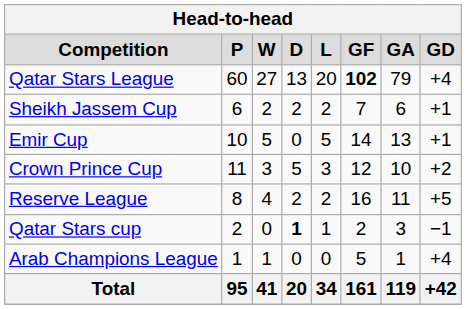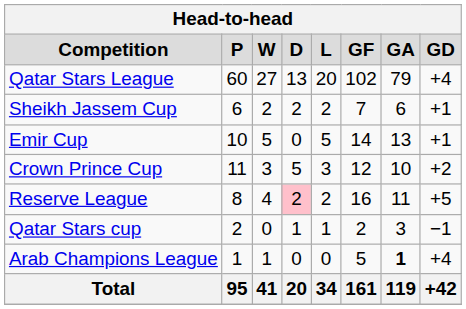(361, 79) bold -> (361, 79) normal
(296, 199) no background -> (296, 199) pink background
(296, 229) bold -> (296, 229) normal
(401, 259) normal -> (401, 259) bold
